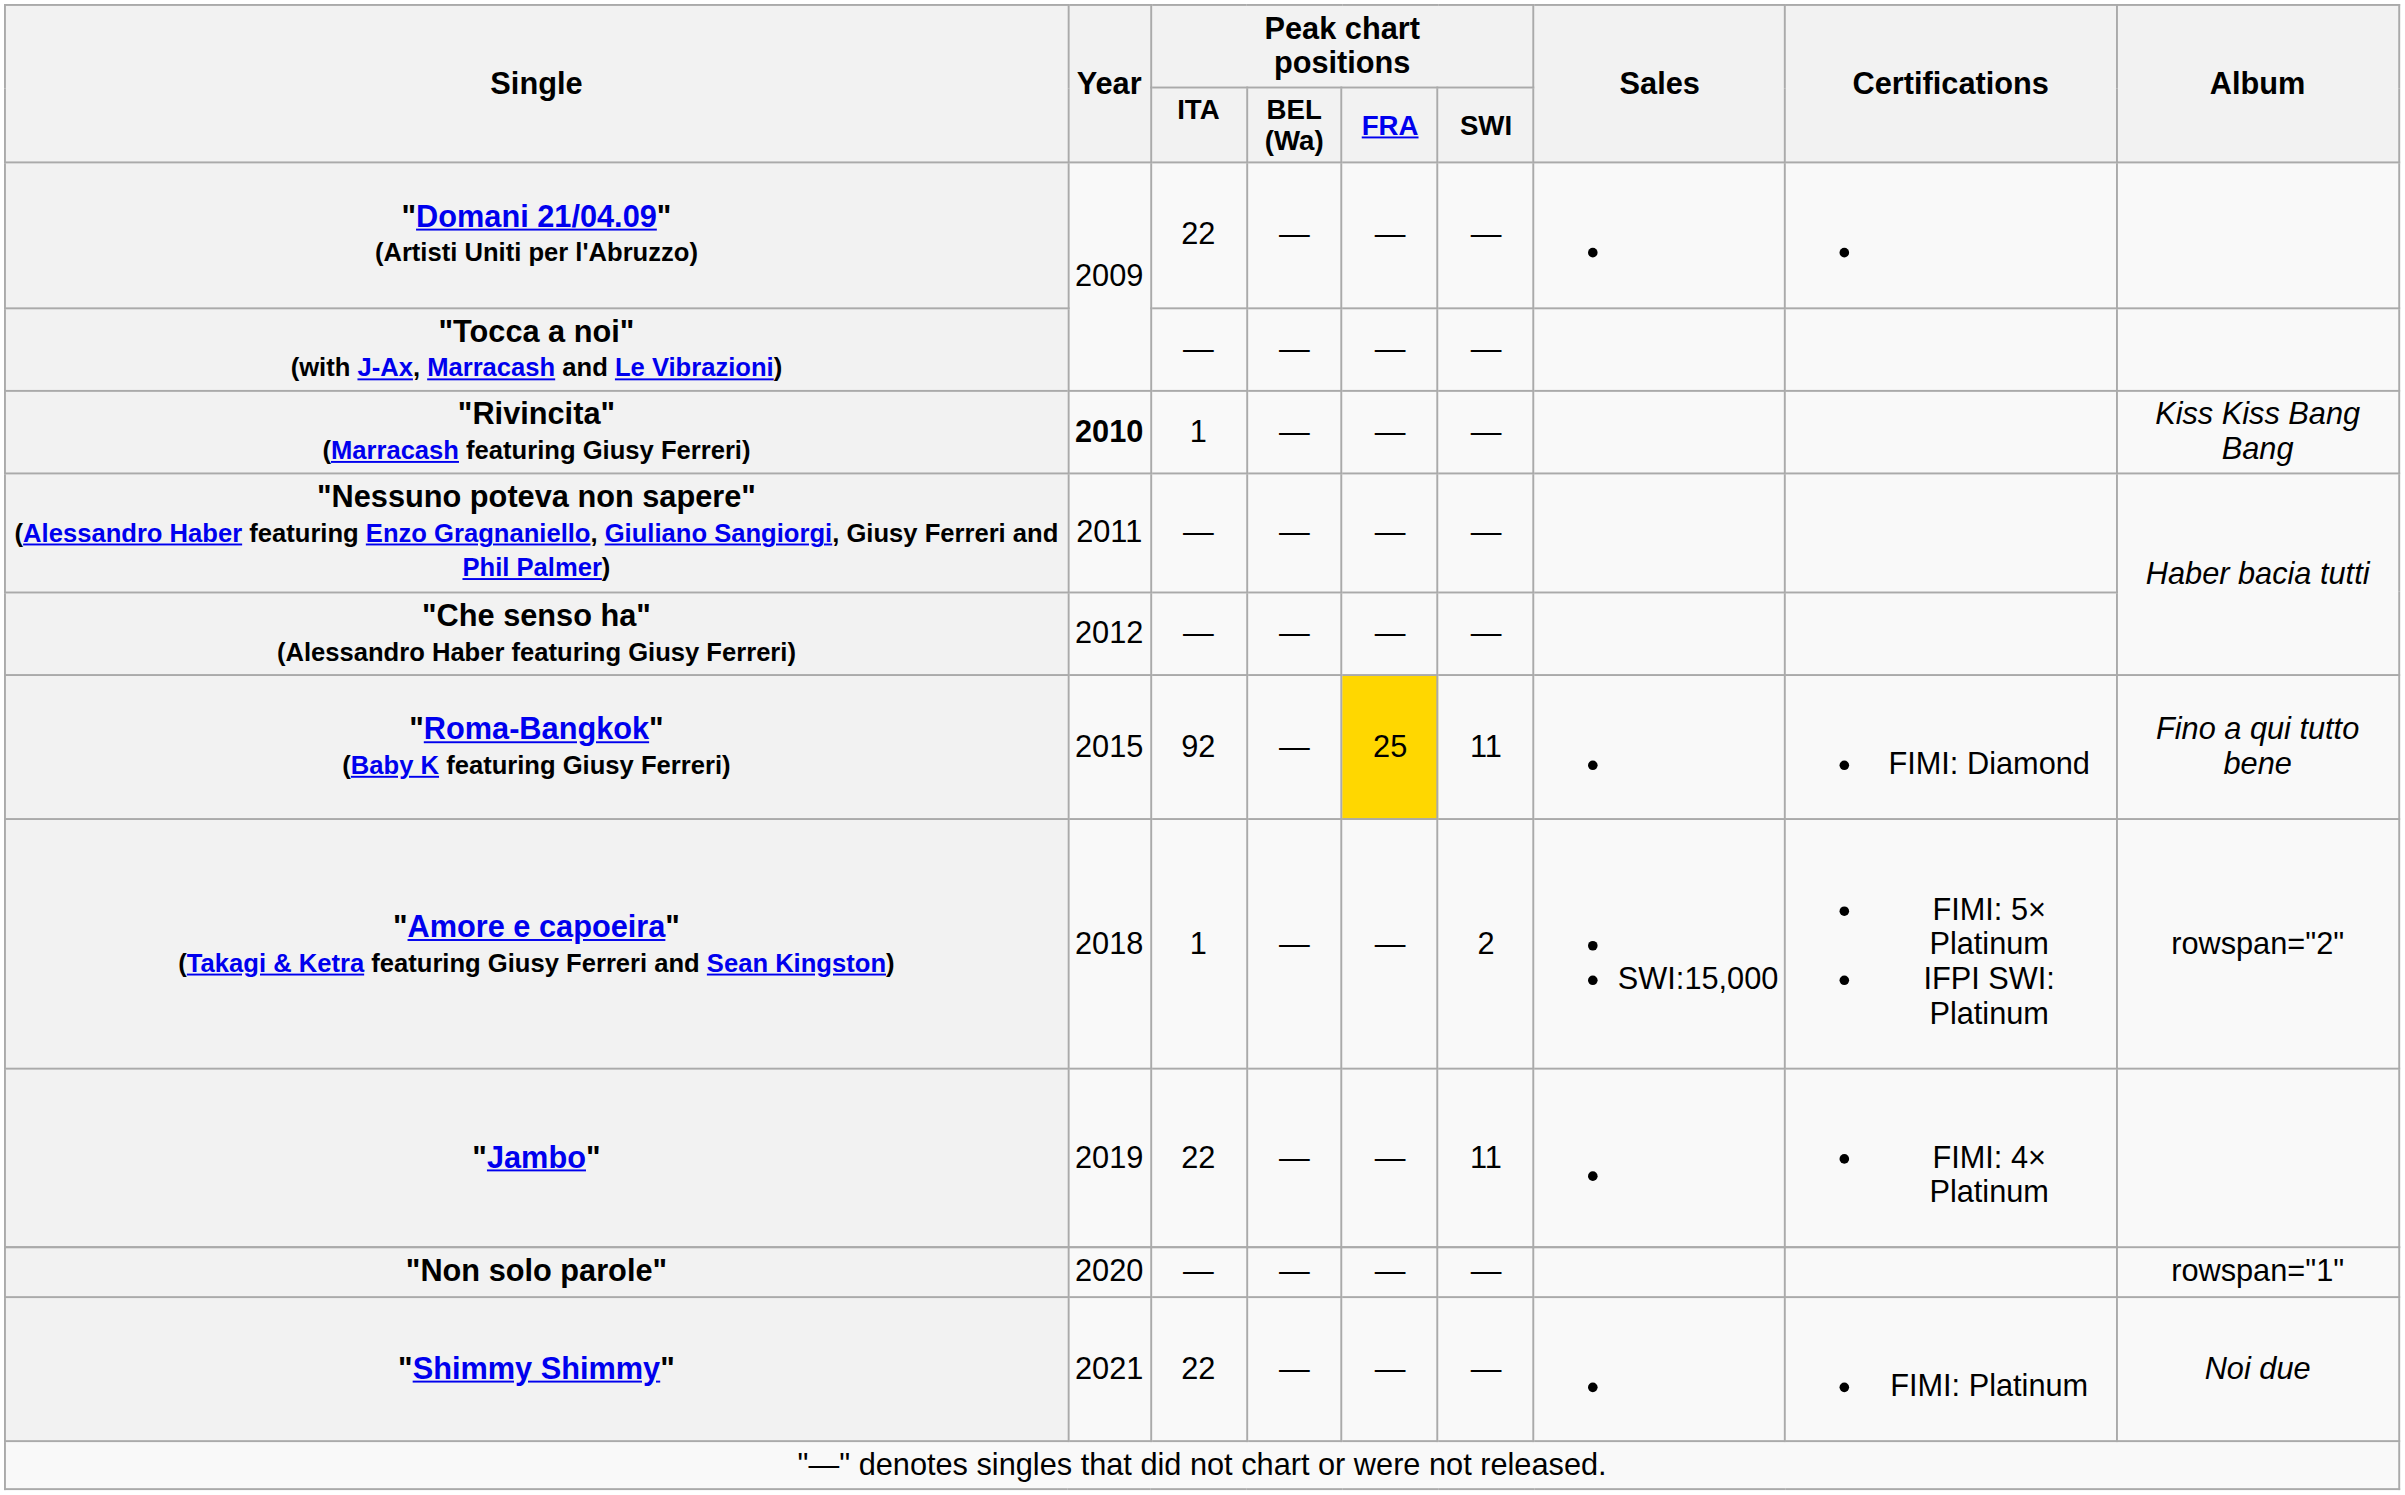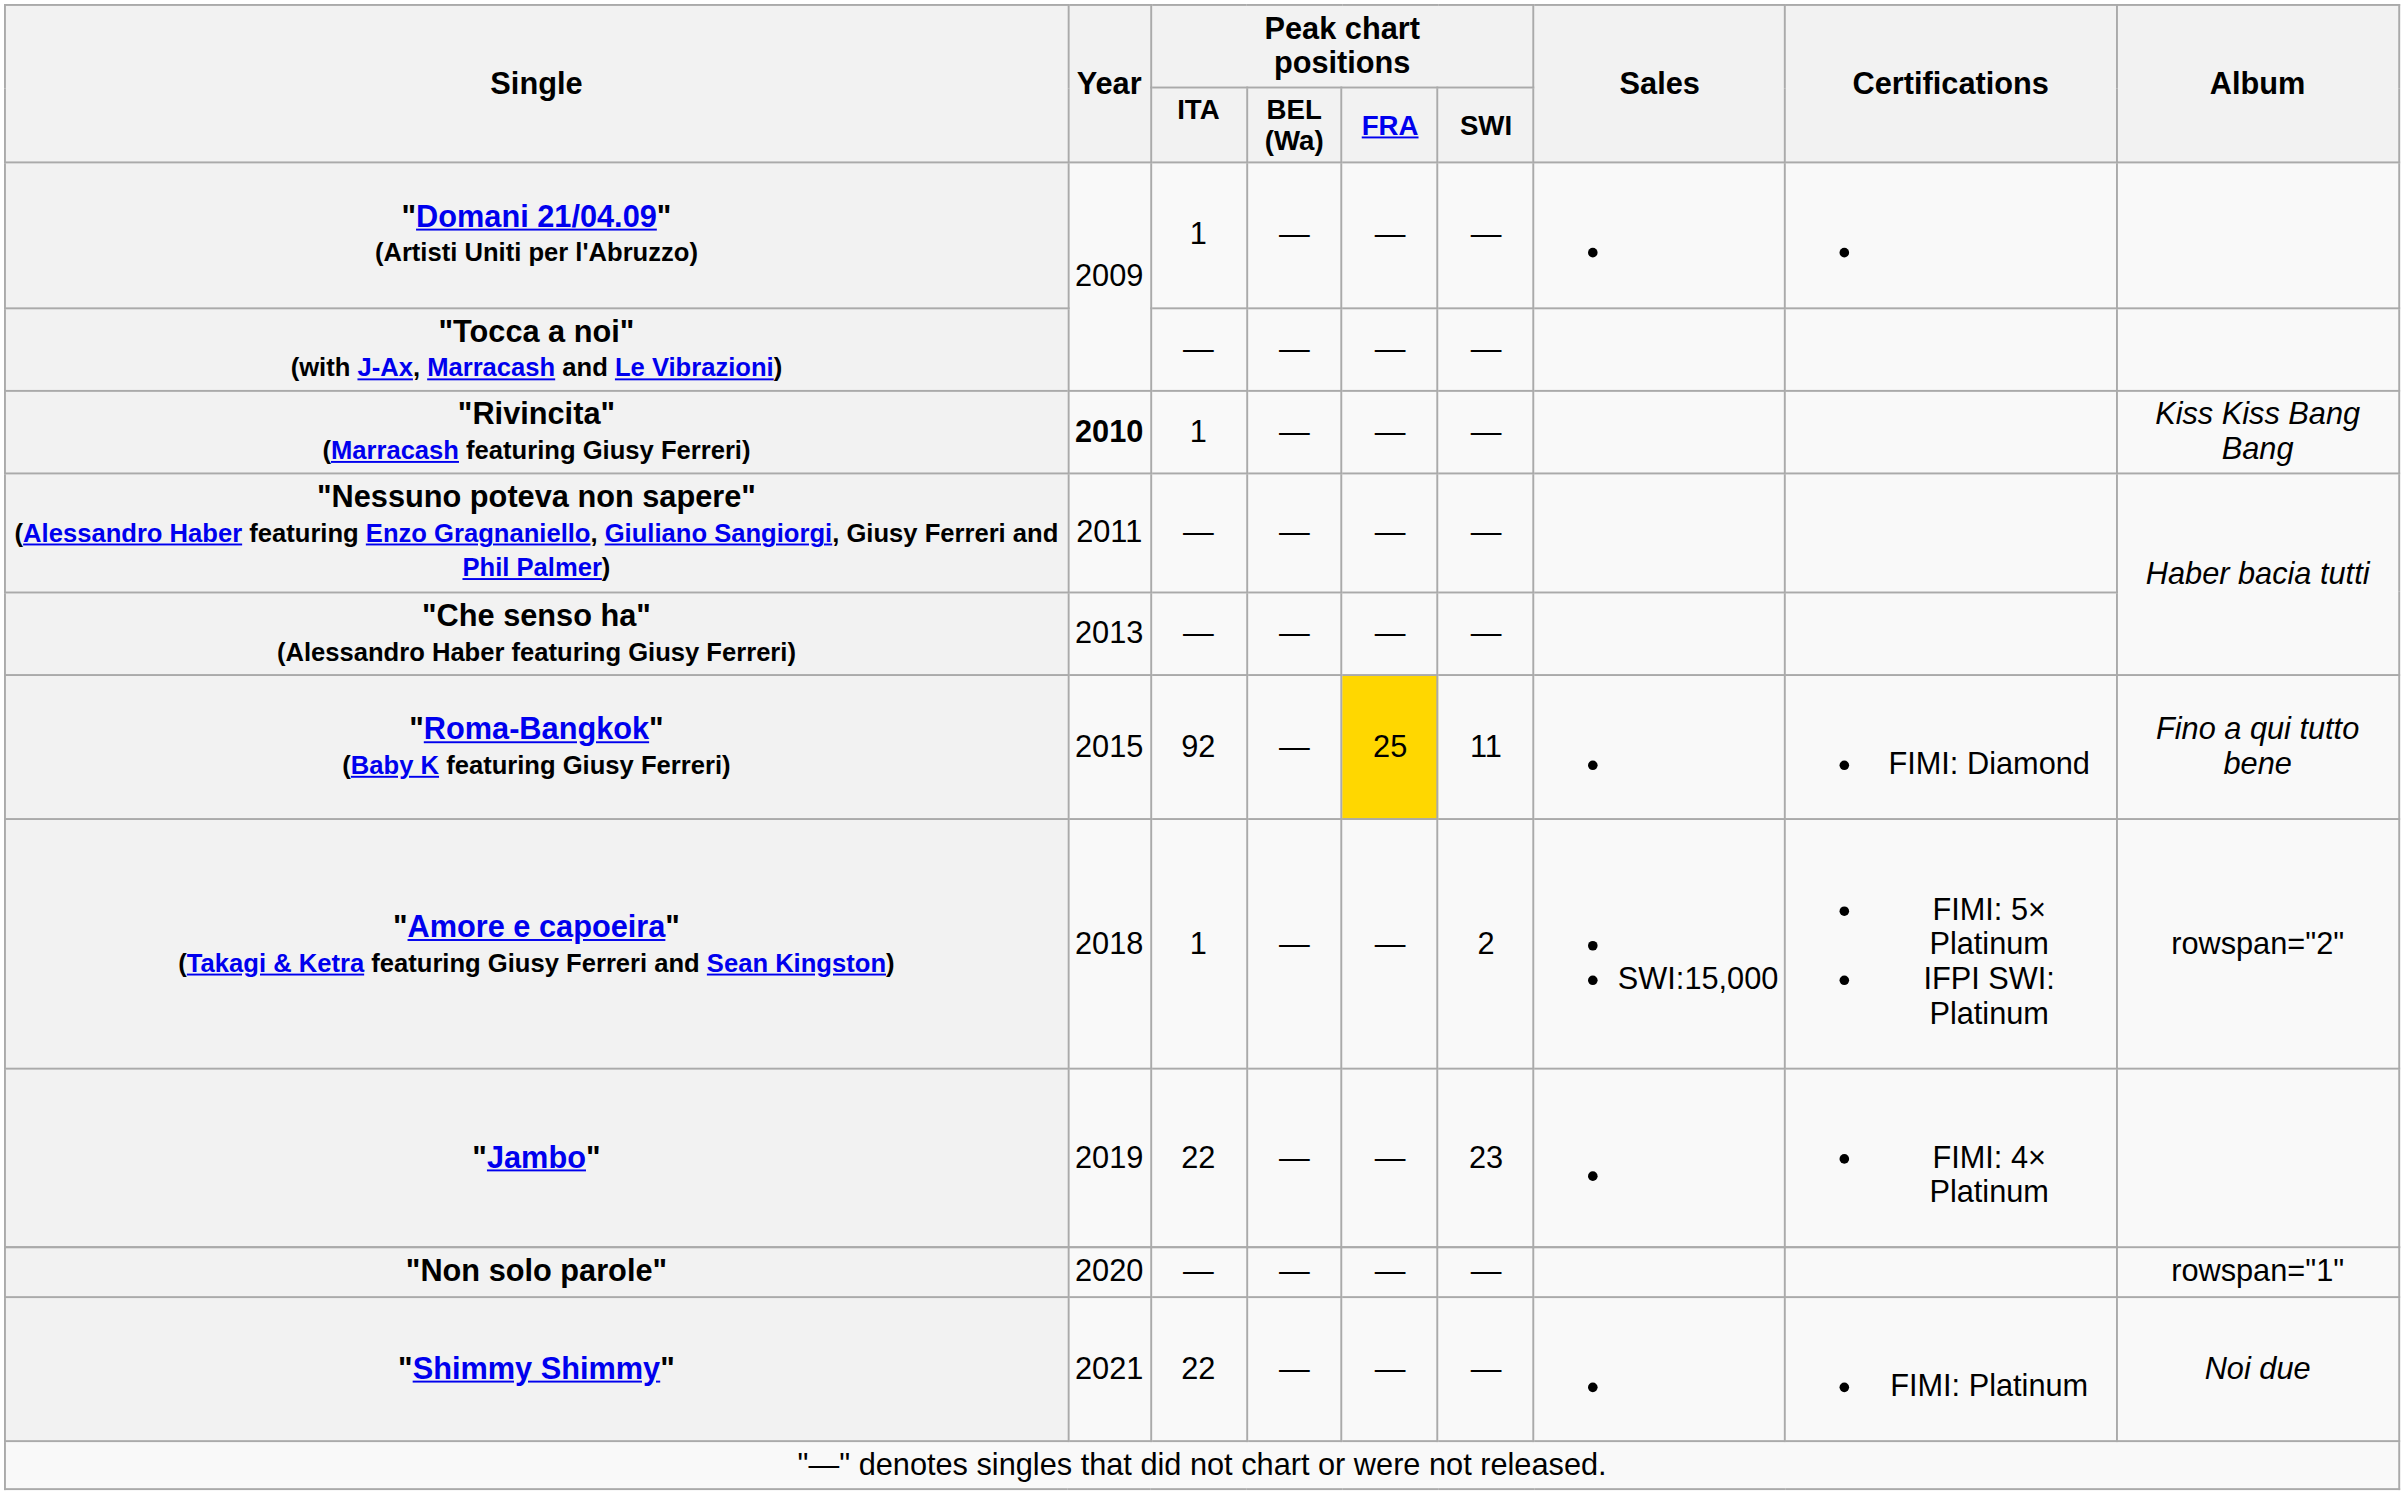(1198, 234) 22 -> (1198, 234) 1
(1109, 632) 2012 -> (1109, 632) 2013
(1486, 1157) 11 -> (1486, 1157) 23
